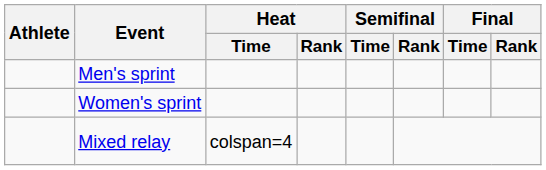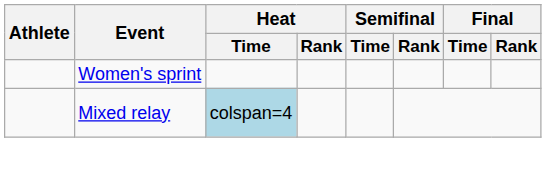- row: (126, 75)
(251, 141) no background -> (251, 113) lightblue background
